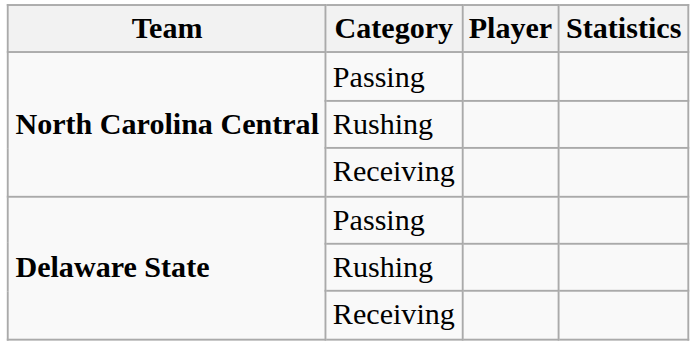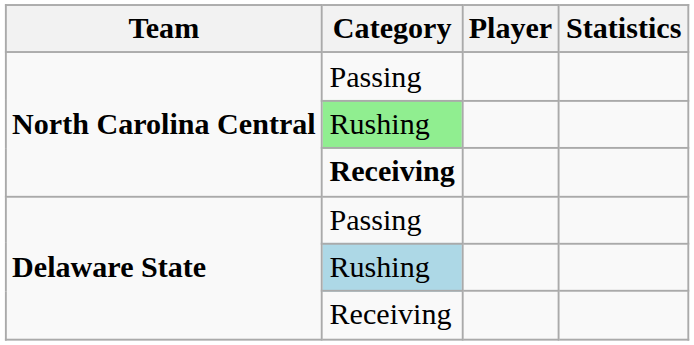(383, 123) no background -> (380, 123) lightgreen background
(394, 171) normal -> (392, 171) bold
(383, 266) no background -> (380, 266) lightblue background
